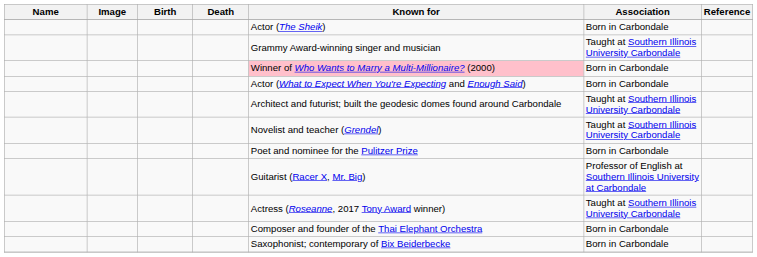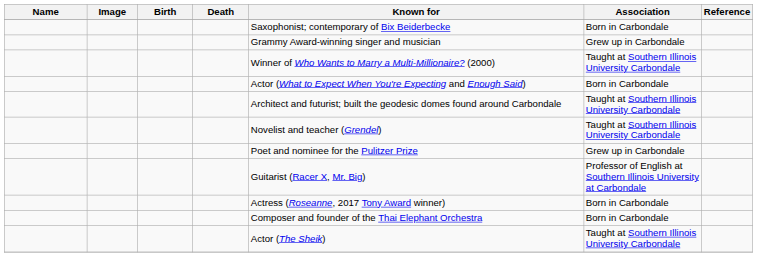(288, 27) Actor (The Sheik) -> (351, 27) Saxophonist; contemporary of Bix Beiderbecke
(641, 47) Taught at Southern Illinois University Carbondale -> (635, 42) Grew up in Carbondale
(373, 68) pink background -> (373, 63) no background
(627, 68) Born in Carbondale -> (641, 63) Taught at Southern Illinois University Carbondale
(627, 151) Born in Carbondale -> (635, 151) Grew up in Carbondale
(641, 208) Taught at Southern Illinois University Carbondale -> (627, 203) Born in Carbondale
(351, 244) Saxophonist; contemporary of Bix Beiderbecke -> (288, 238) Actor (The Sheik)
(627, 244) Born in Carbondale -> (641, 238) Taught at Southern Illinois University Carbondale
